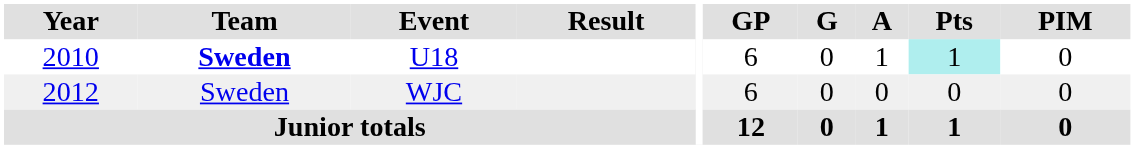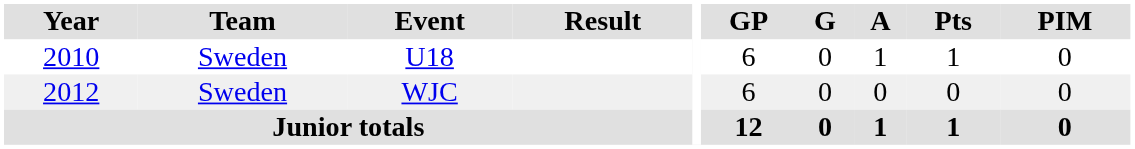(245, 56) bold -> (243, 56) normal
(954, 56) paleturquoise background -> (953, 56) no background
